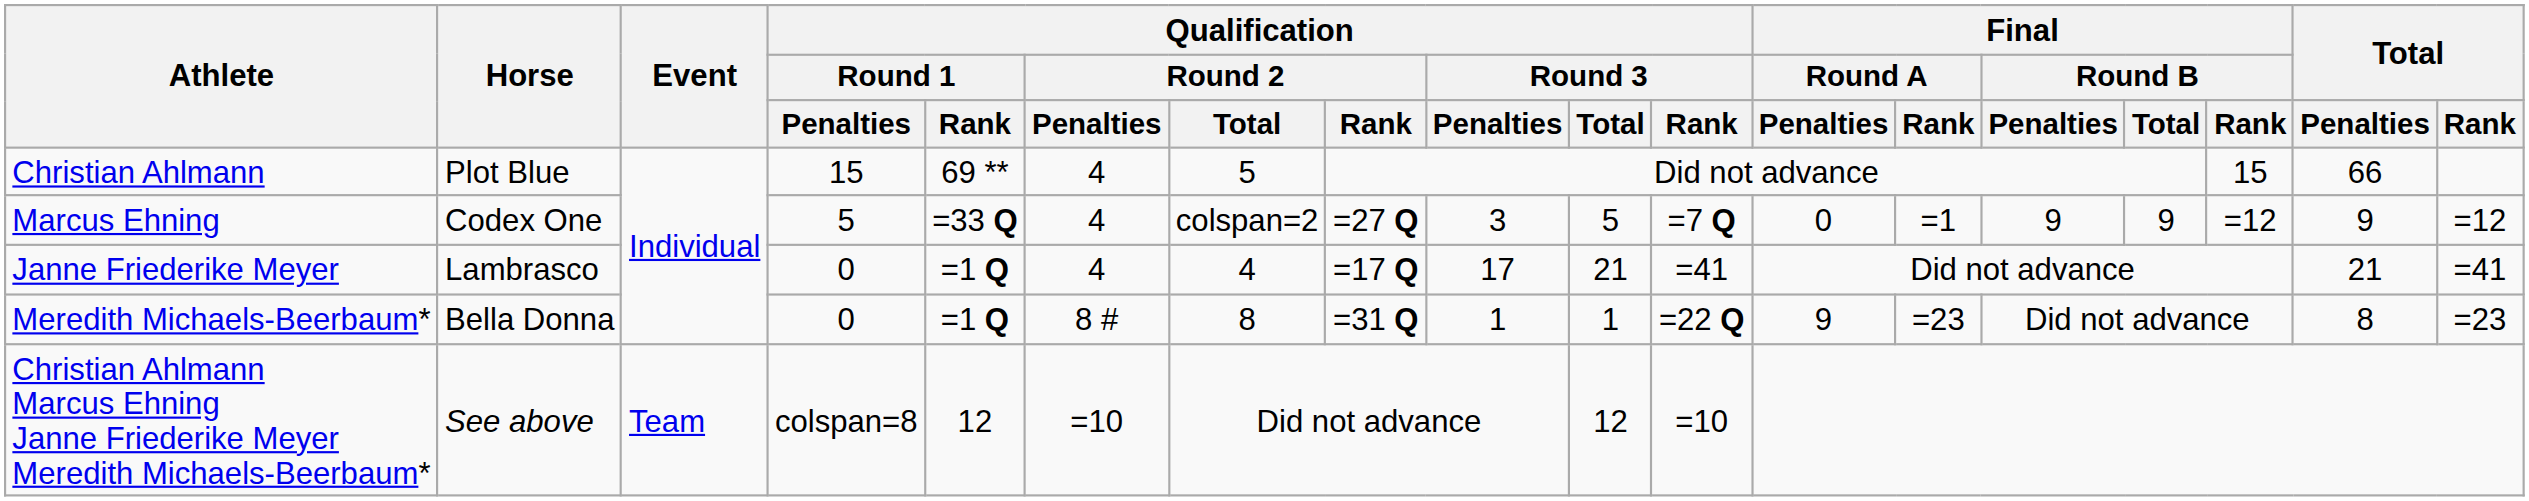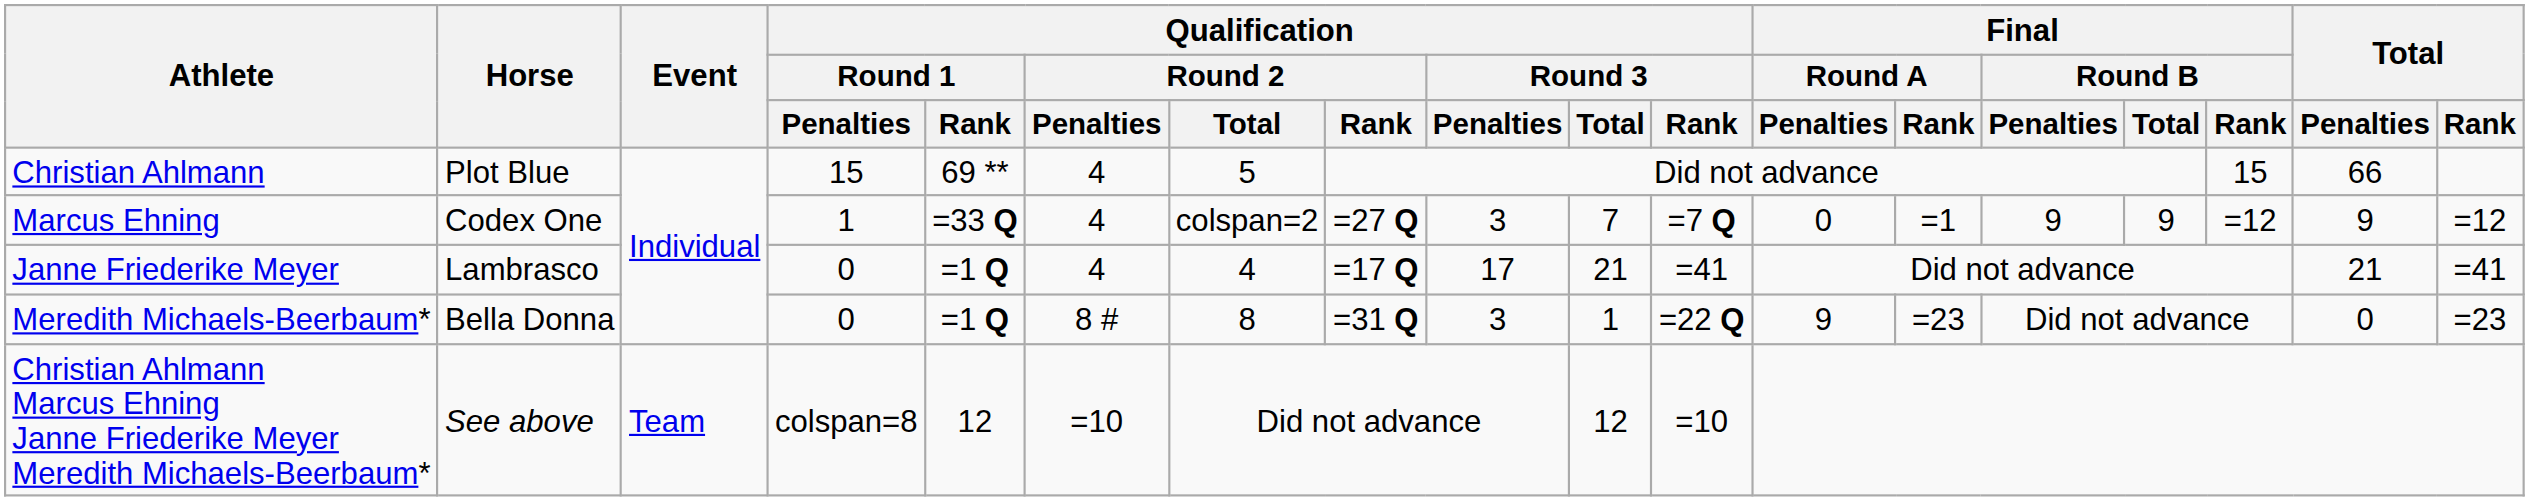(846, 221) 5 -> (846, 221) 1
(1610, 221) 5 -> (1610, 221) 7
(1498, 319) 1 -> (1498, 319) 3
(2365, 319) 8 -> (2365, 319) 0
